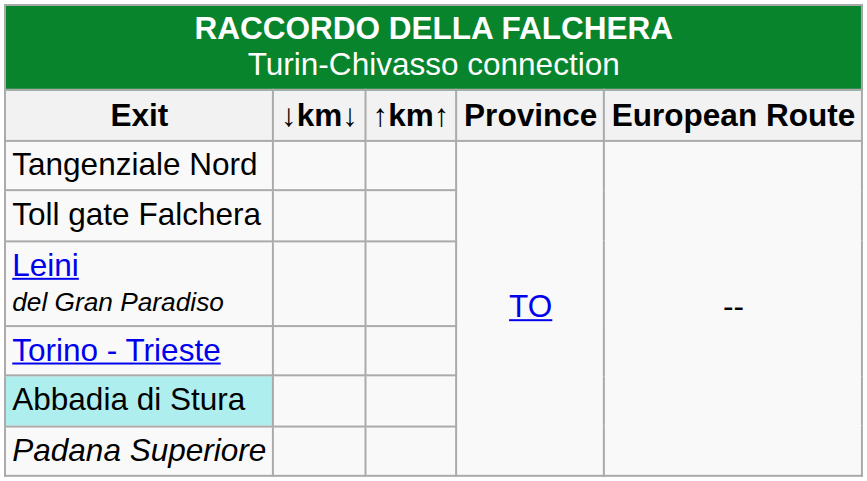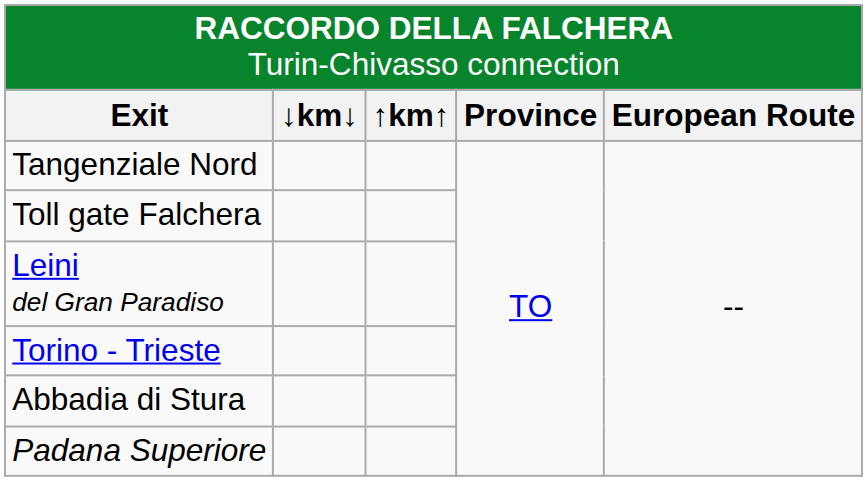(129, 400) paleturquoise background -> (129, 400) no background
